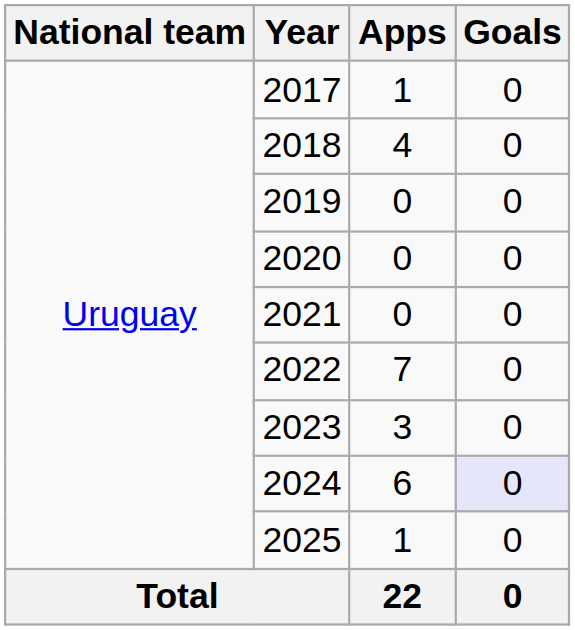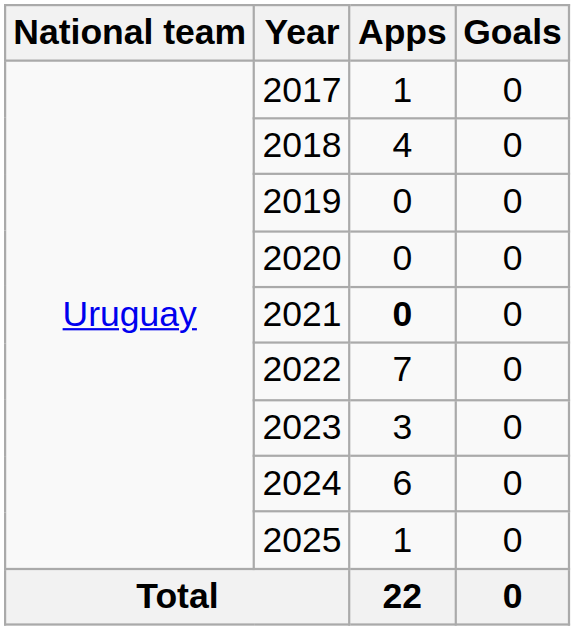(402, 314) normal -> (402, 314) bold
(513, 483) lavender background -> (513, 483) no background
